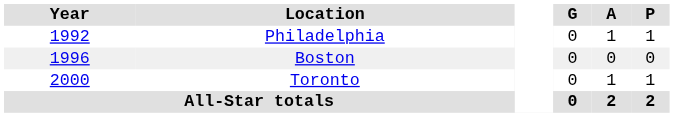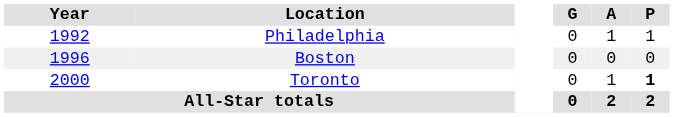(650, 80) normal -> (650, 80) bold
